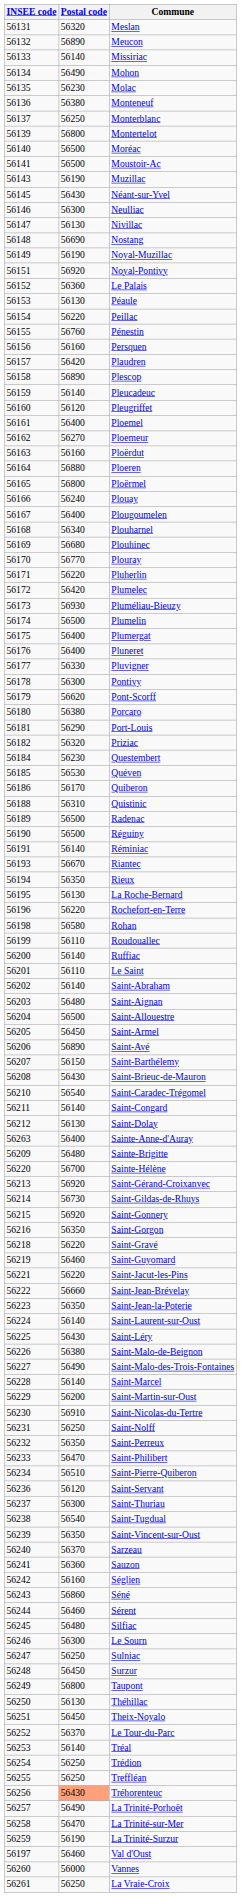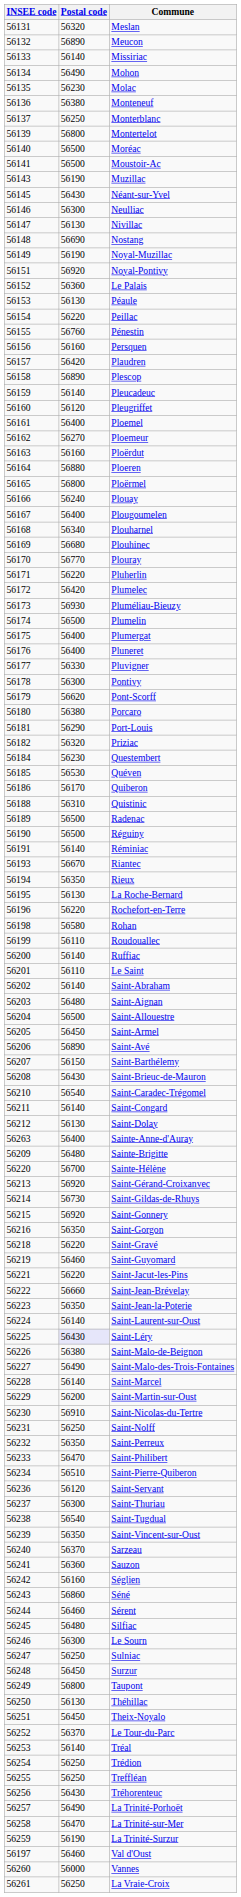(73, 1336) no background -> (73, 1336) lavender background
(73, 1793) lightsalmon background -> (73, 1793) no background
